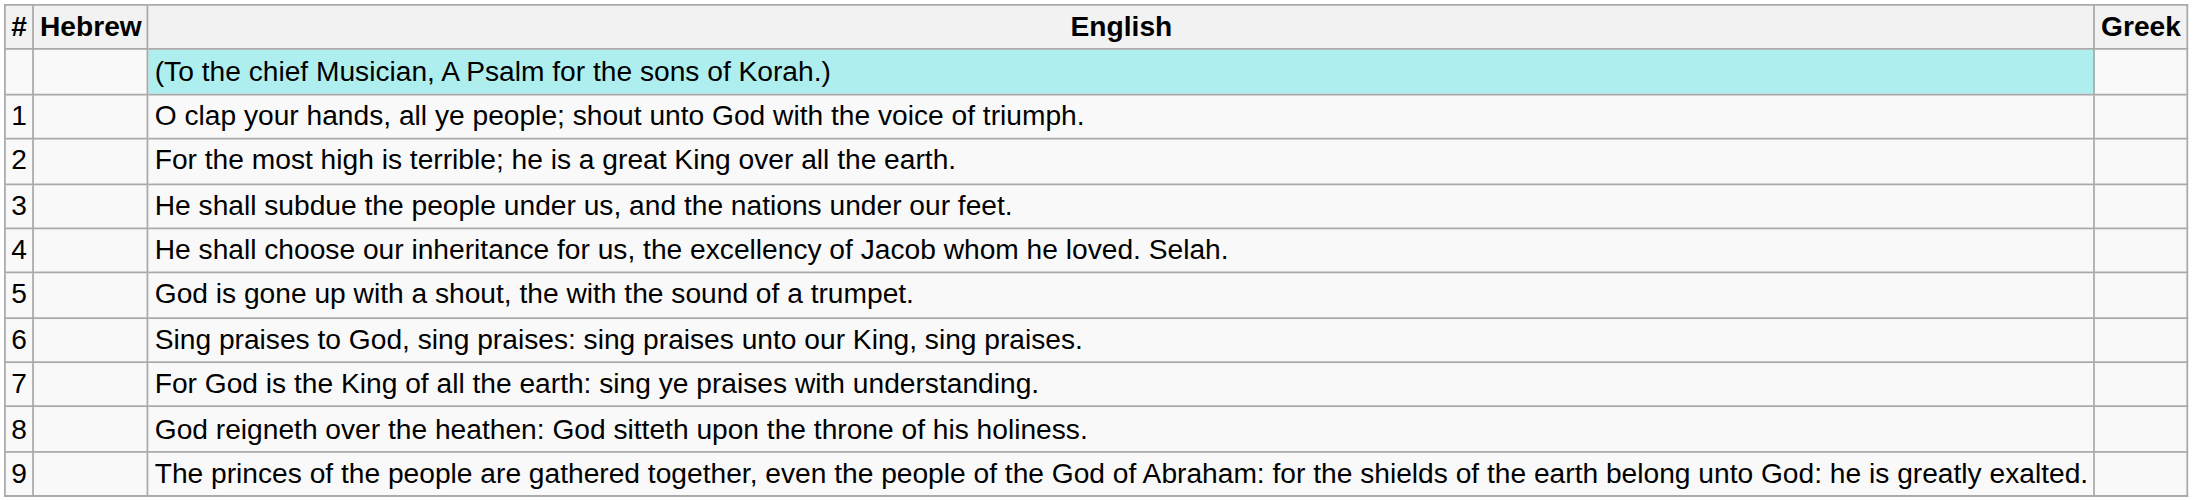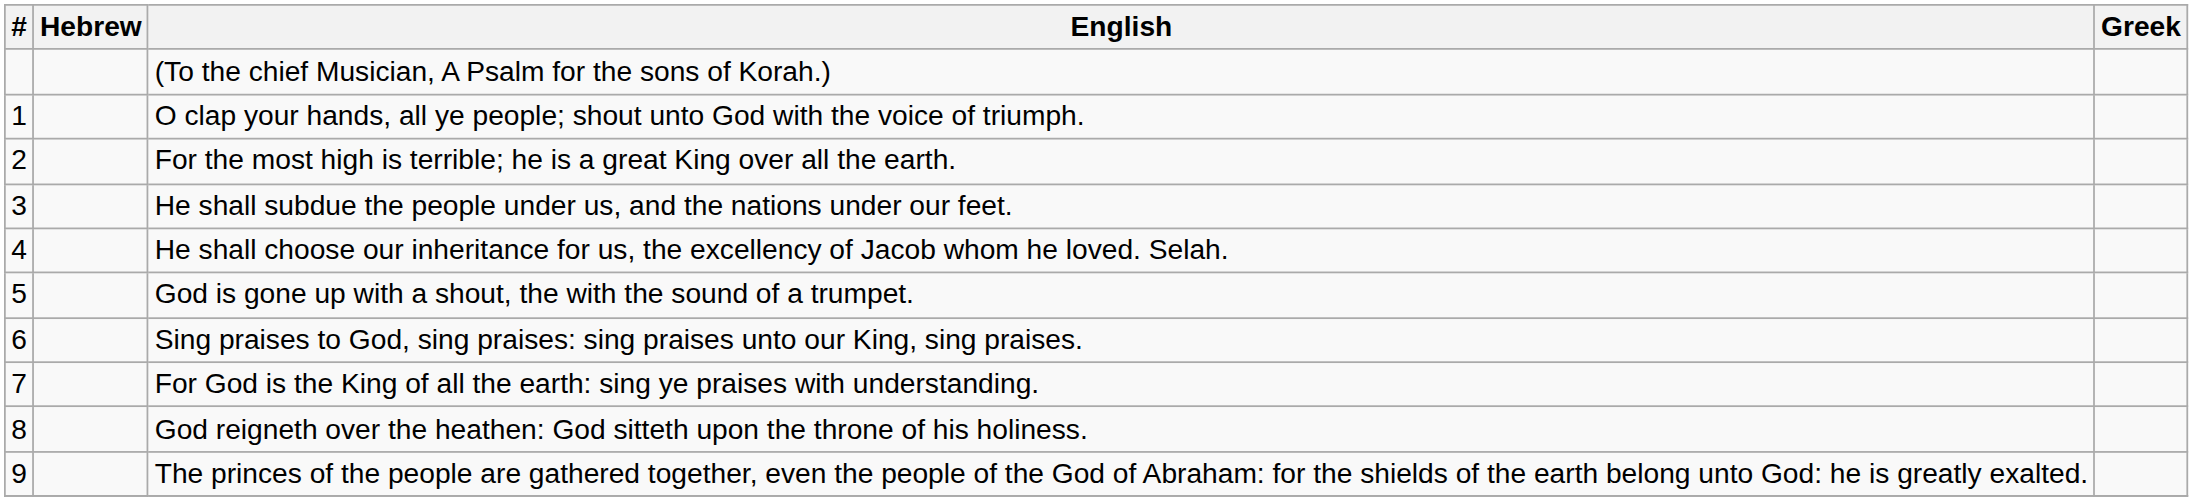(493, 71) paleturquoise background -> (493, 71) no background
